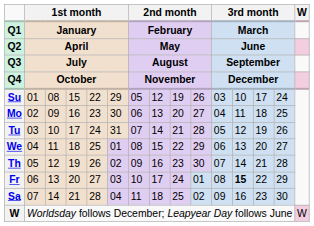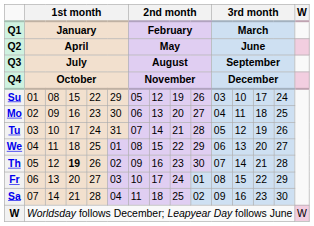(74, 163) normal -> (74, 163) bold
(240, 180) bold -> (240, 180) normal
